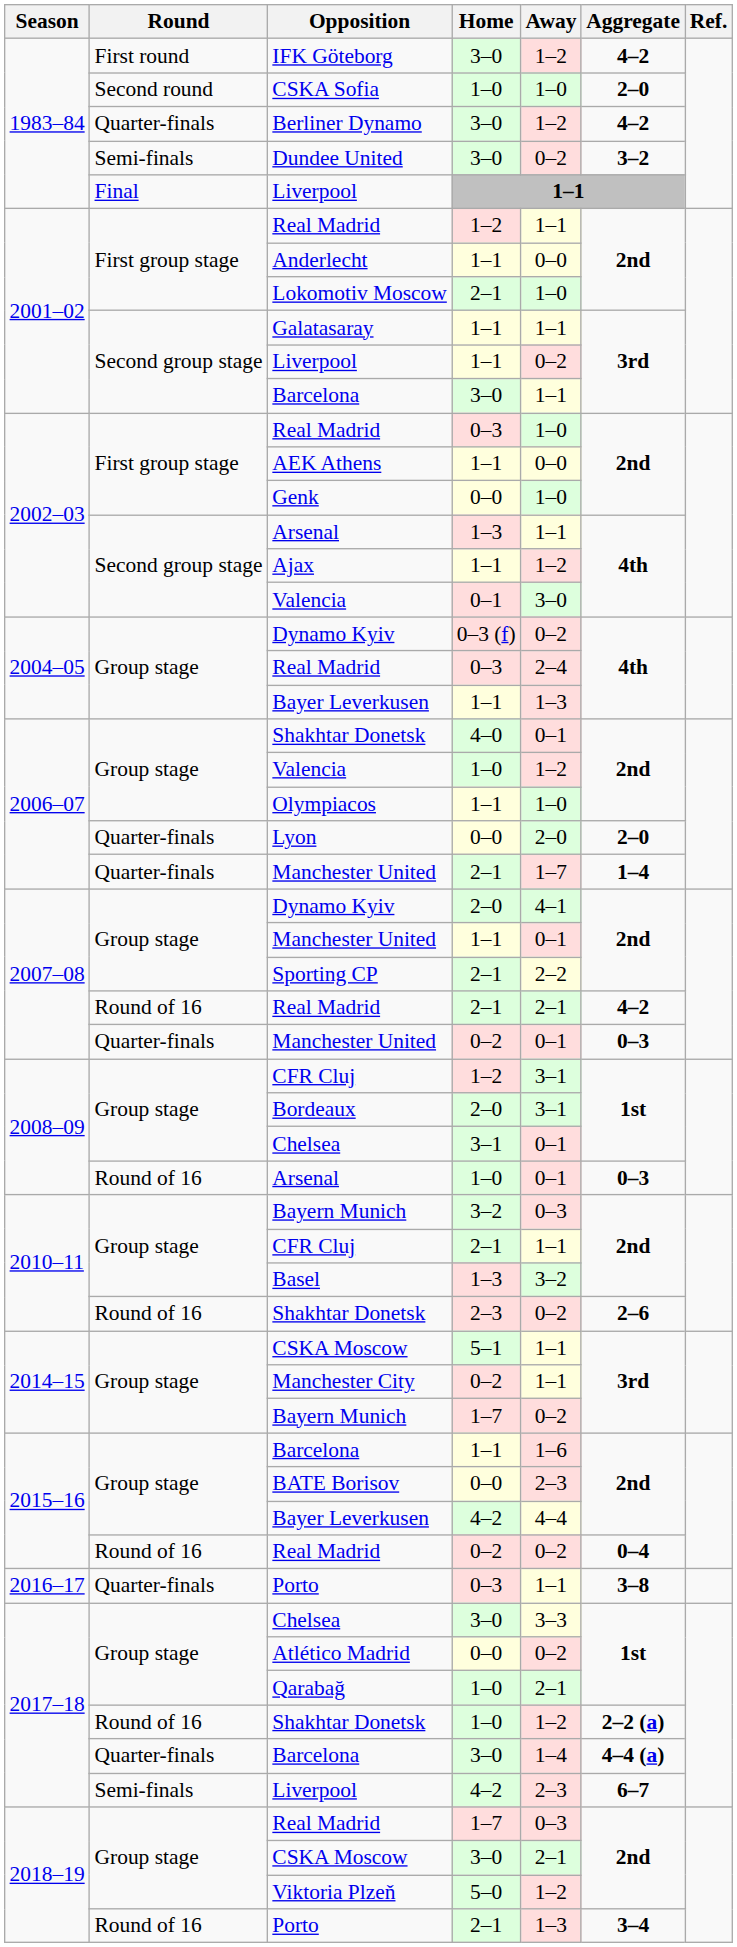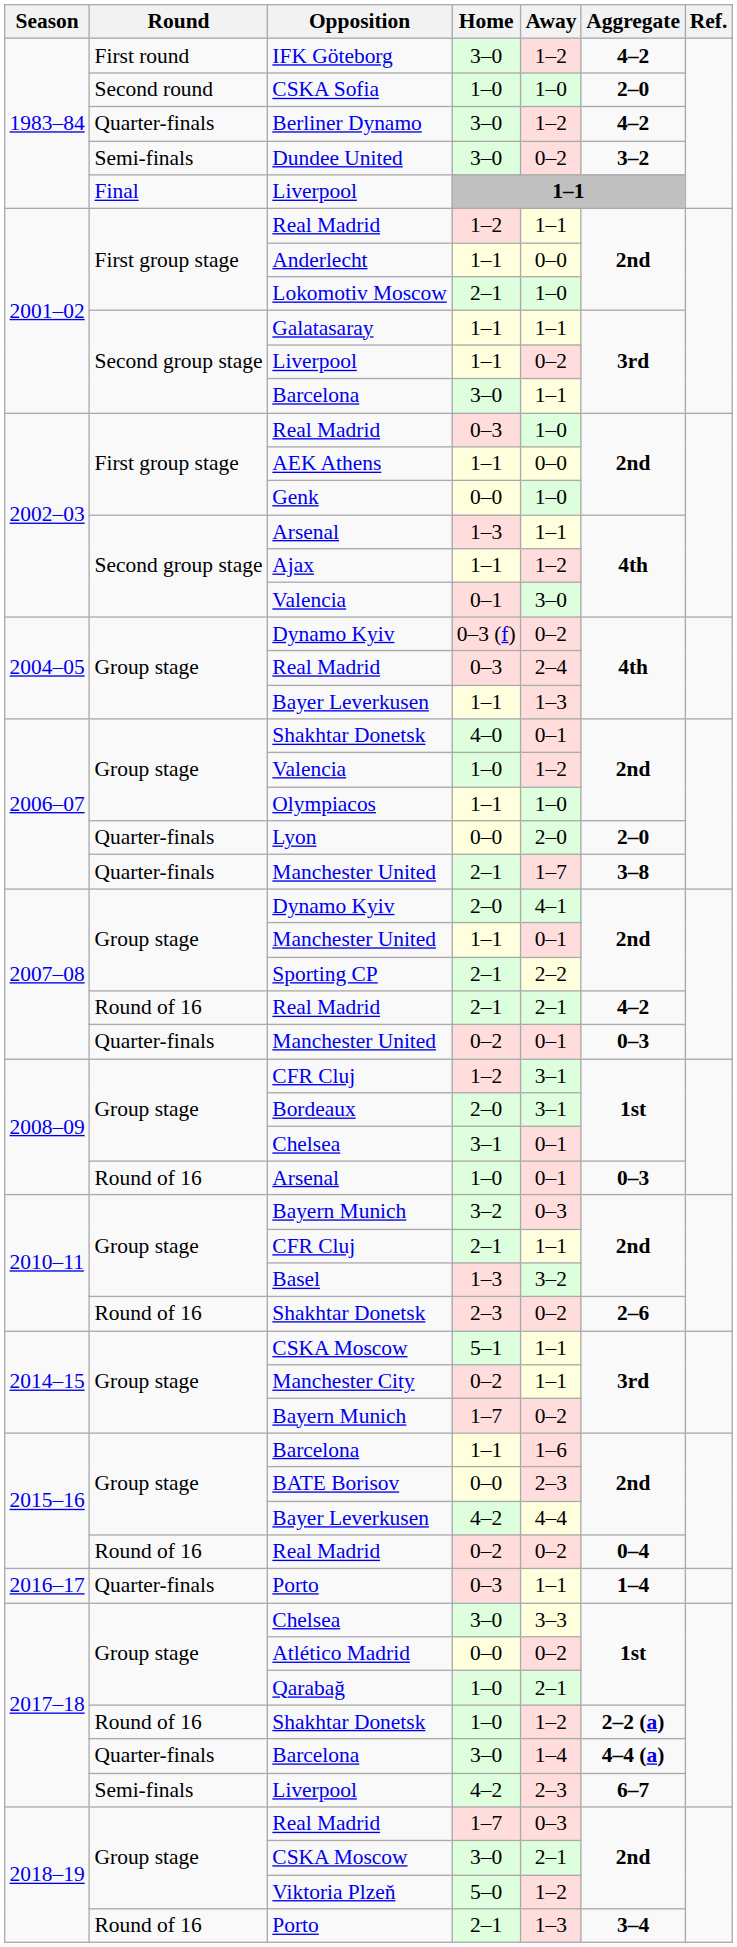(633, 871) 1–4 -> (633, 871) 3–8
(633, 1585) 3–8 -> (633, 1585) 1–4
